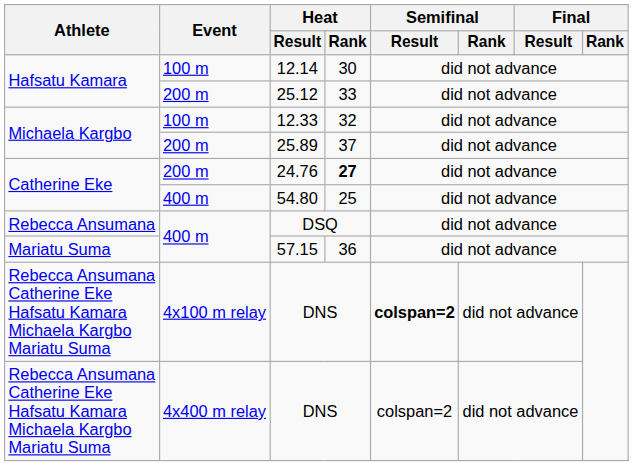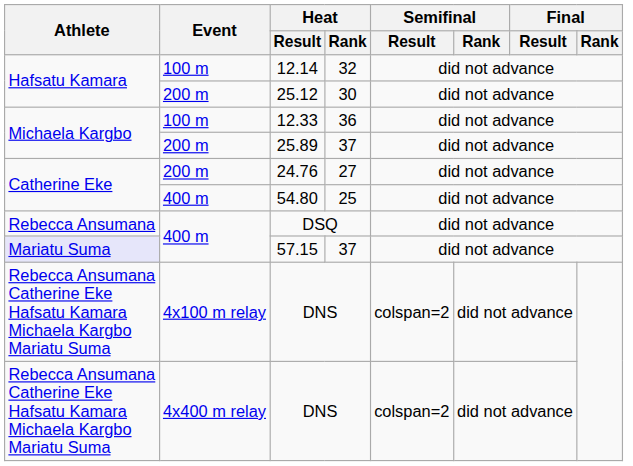(348, 68) 30 -> (348, 68) 32
(348, 94) 33 -> (348, 94) 30
(348, 120) 32 -> (348, 120) 36
(348, 172) bold -> (348, 172) normal
(59, 250) no background -> (59, 250) lavender background
(348, 250) 36 -> (348, 250) 37
(414, 312) bold -> (412, 312) normal
